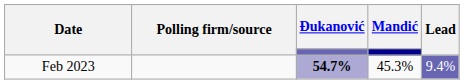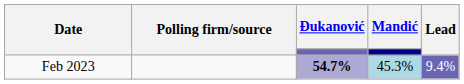(395, 67) no background -> (395, 67) lightblue background
